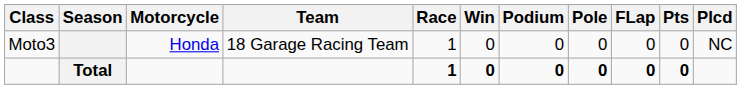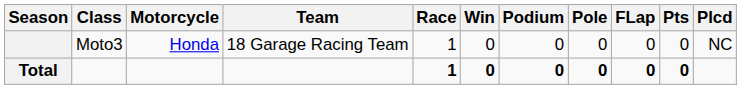columns swapped: (93, 17) <-> (32, 17)
